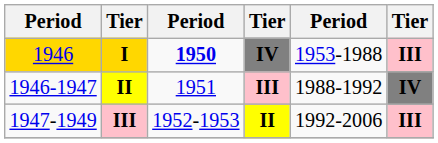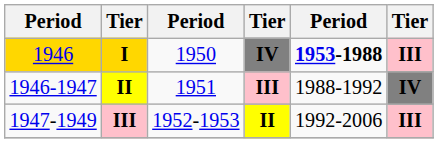(196, 54) bold -> (196, 54) normal
(339, 54) normal -> (339, 54) bold
